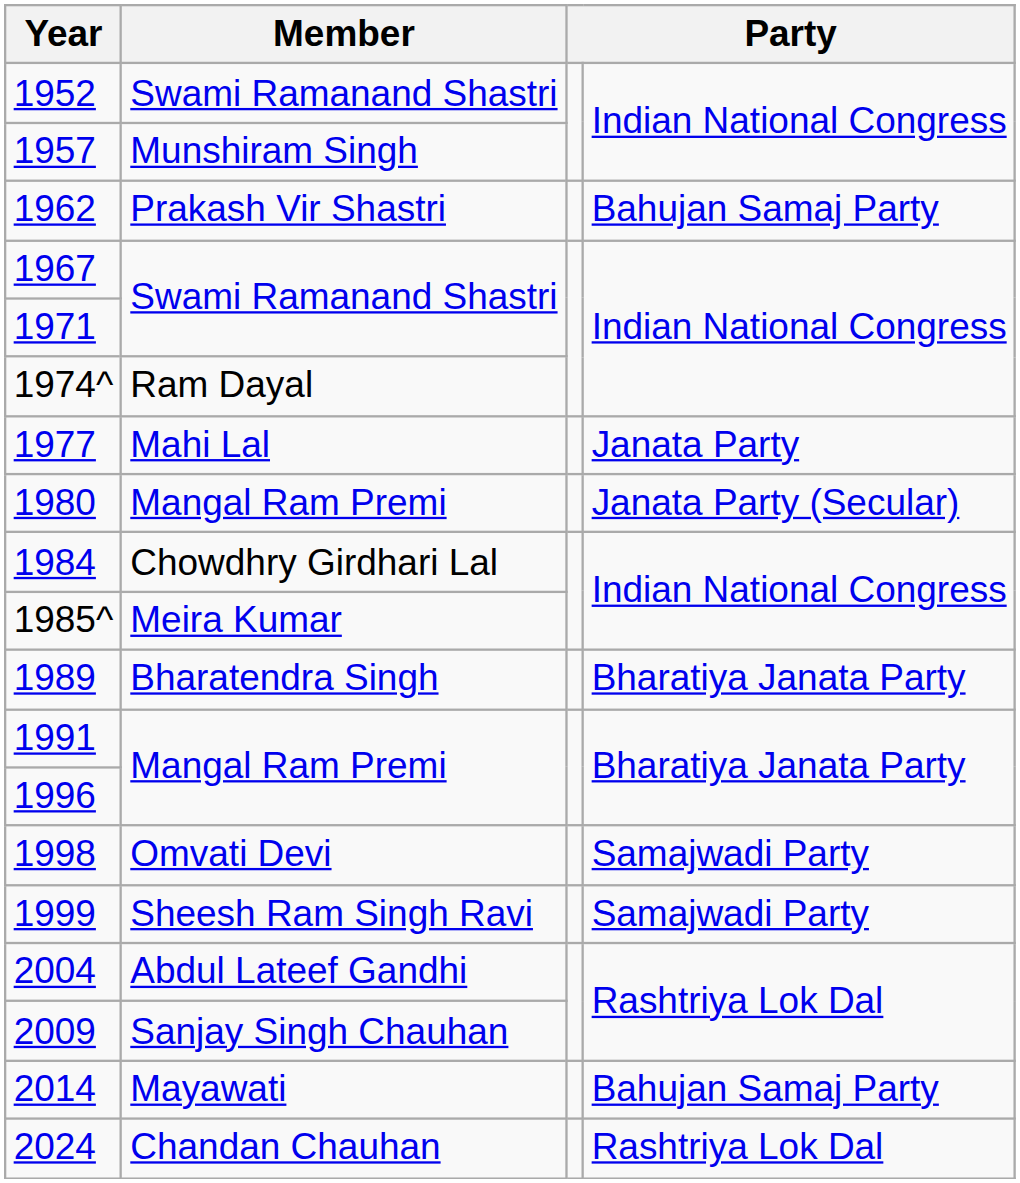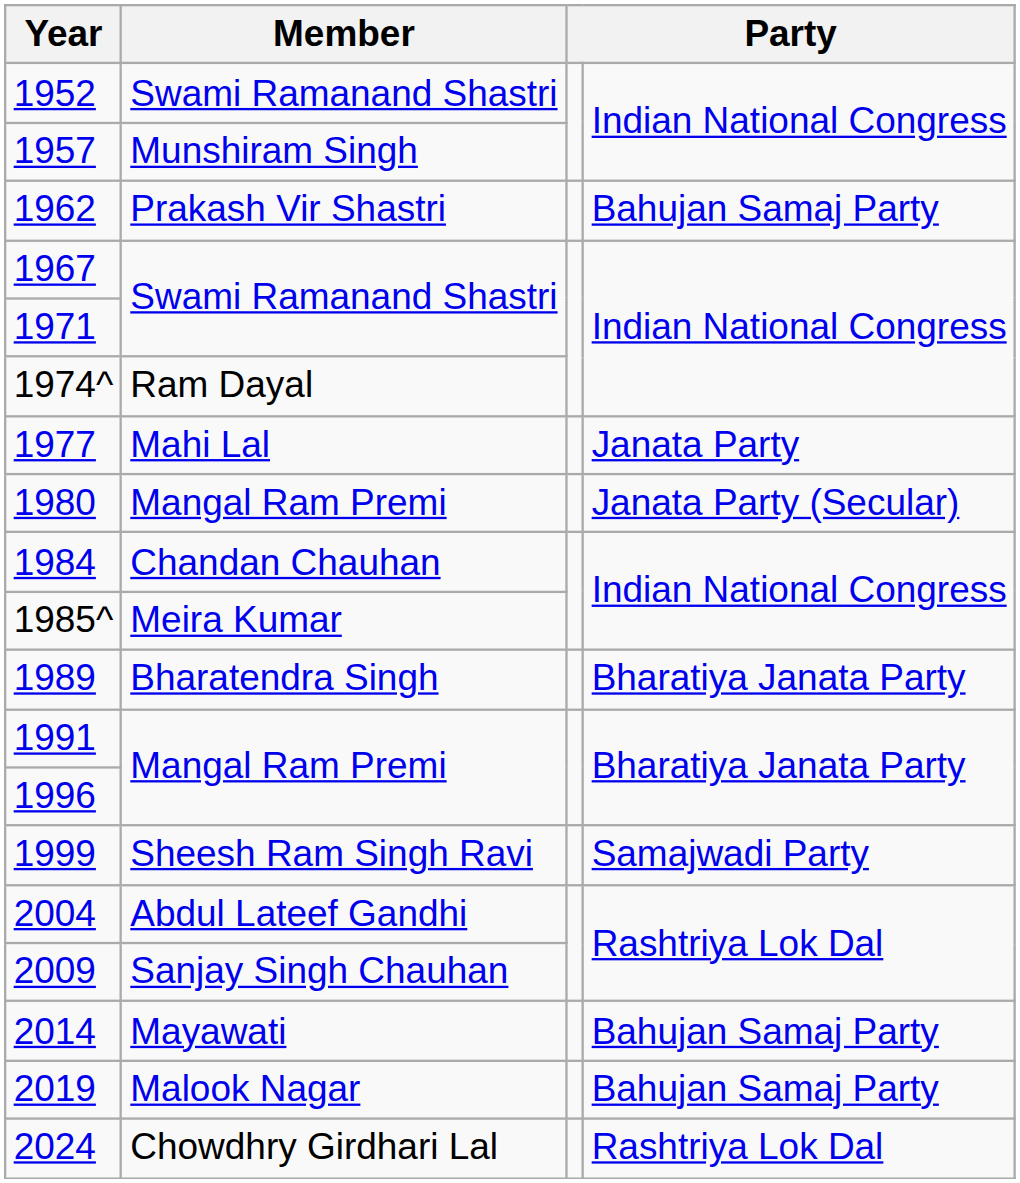(314, 561) Chowdhry Girdhari Lal -> (285, 561) Chandan Chauhan
- row: (55, 854)
+ row: (55, 1088)
(285, 1147) Chandan Chauhan -> (314, 1147) Chowdhry Girdhari Lal
